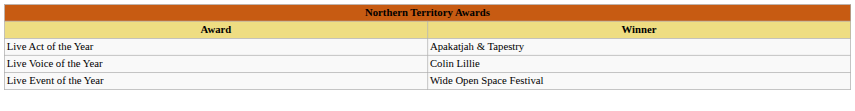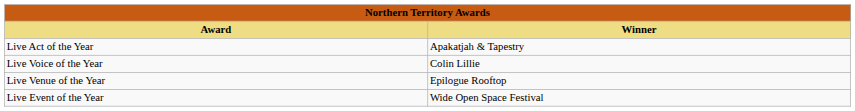+ row: (56, 81)
